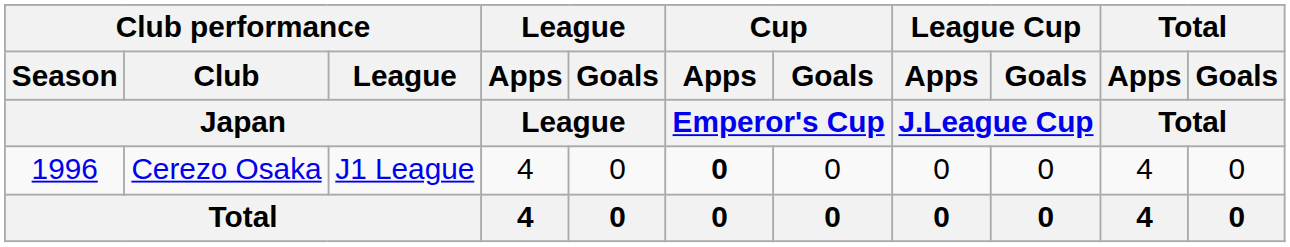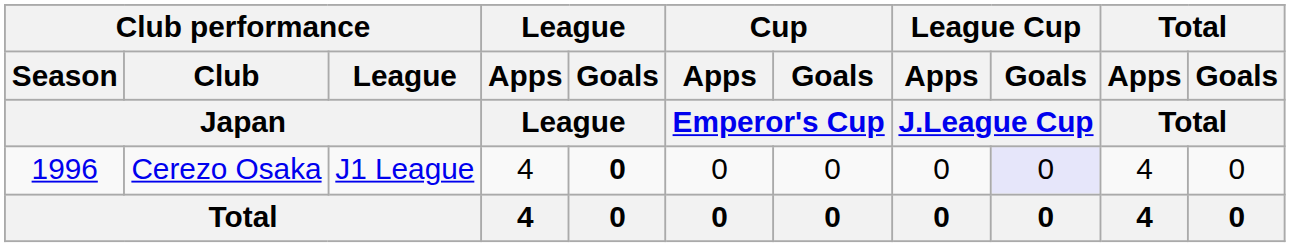(618, 169) normal -> (618, 169) bold
(720, 169) bold -> (720, 169) normal
(1046, 169) no background -> (1046, 169) lavender background
